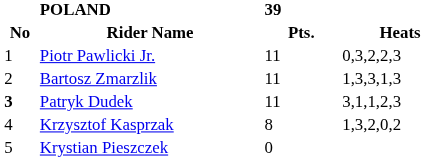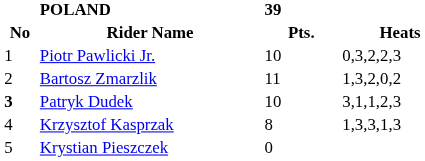(273, 55) 11 -> (273, 55) 10
(372, 78) 1,3,3,1,3 -> (372, 78) 1,3,2,0,2
(273, 101) 11 -> (273, 101) 10
(372, 125) 1,3,2,0,2 -> (372, 125) 1,3,3,1,3
